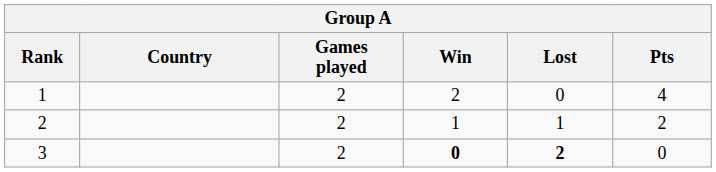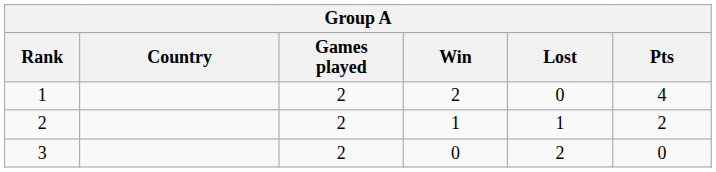(455, 152) bold -> (455, 152) normal
(560, 152) bold -> (560, 152) normal
